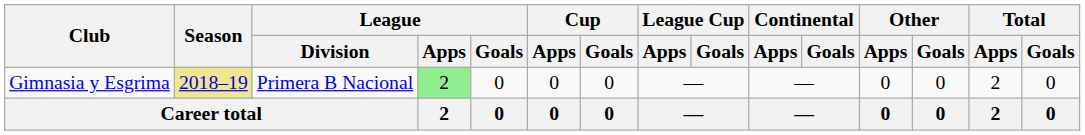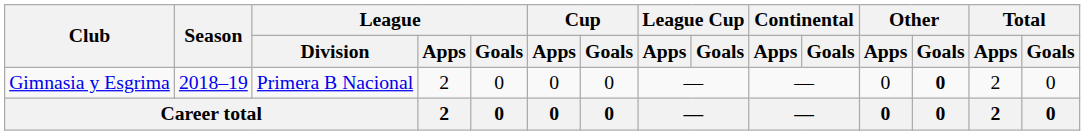(213, 82) khaki background -> (213, 82) no background
(444, 82) lightgreen background -> (444, 82) no background
(941, 82) normal -> (941, 82) bold
